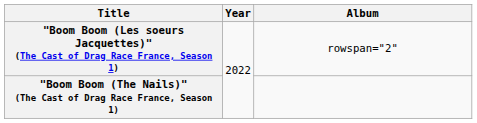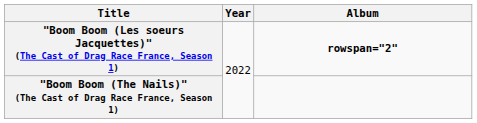(363, 49) normal -> (363, 49) bold
